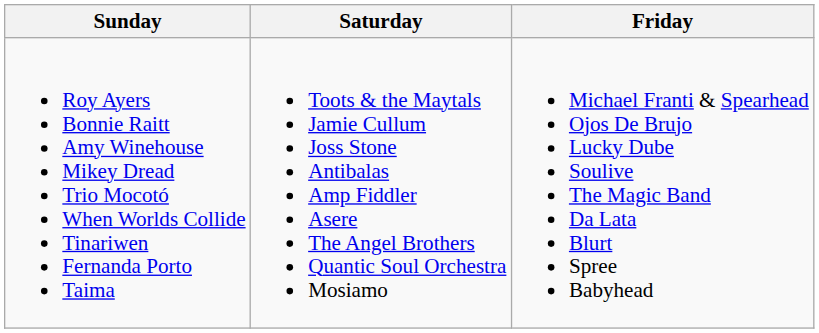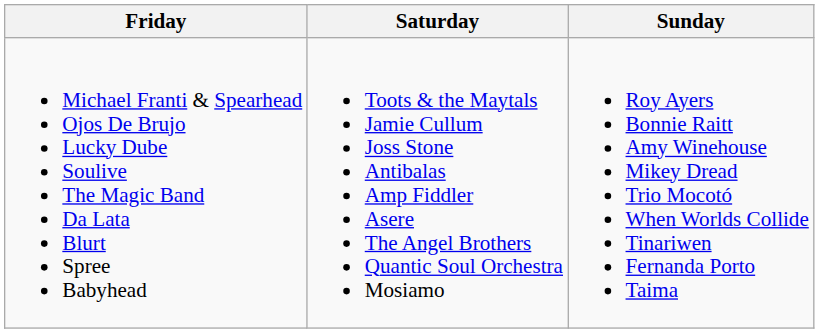columns swapped: (662, 21) <-> (128, 21)
